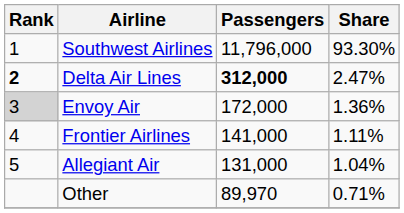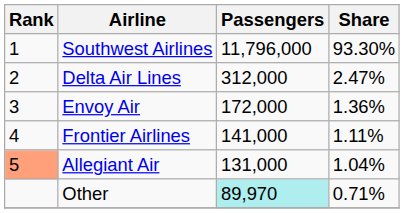(14, 78) bold -> (14, 78) normal
(254, 78) bold -> (254, 78) normal
(14, 107) lightgrey background -> (14, 107) no background
(14, 165) no background -> (14, 165) lightsalmon background
(249, 194) no background -> (249, 194) paleturquoise background
